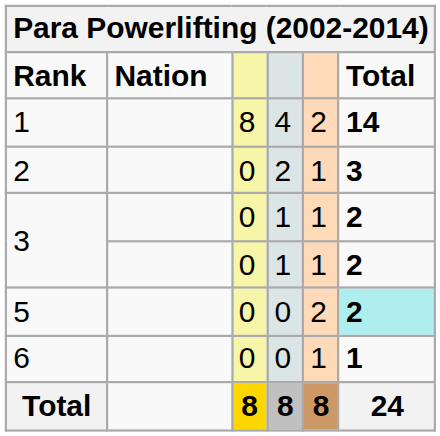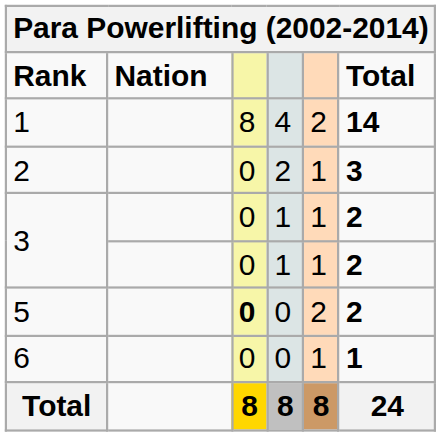(247, 312) normal -> (247, 312) bold
(354, 312) paleturquoise background -> (354, 312) no background
